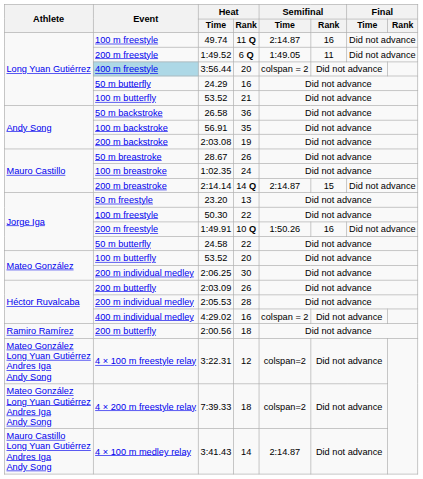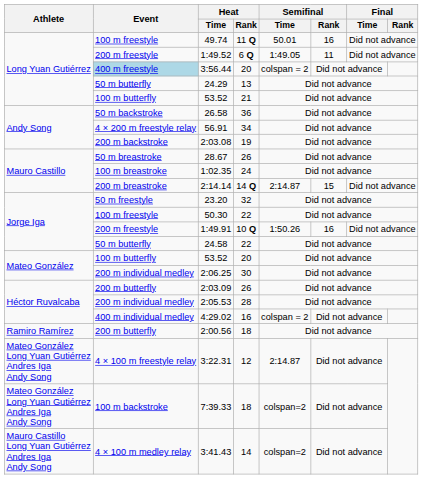(285, 40) 2:14.87 -> (285, 40) 50.01
(246, 84) 16 -> (246, 84) 13
(131, 128) 100 m backstroke -> (146, 128) 4 × 200 m freestyle relay
(246, 128) 35 -> (246, 128) 34
(246, 200) 13 -> (246, 200) 32
(285, 361) colspan=2 -> (285, 361) 2:14.87
(146, 407) 4 × 200 m freestyle relay -> (131, 407) 100 m backstroke
(285, 452) 2:14.87 -> (285, 452) colspan=2
